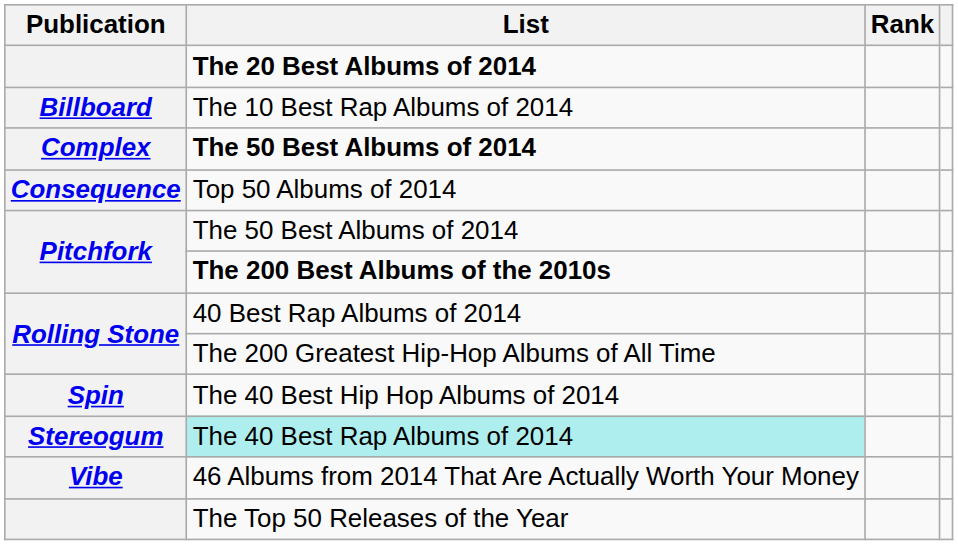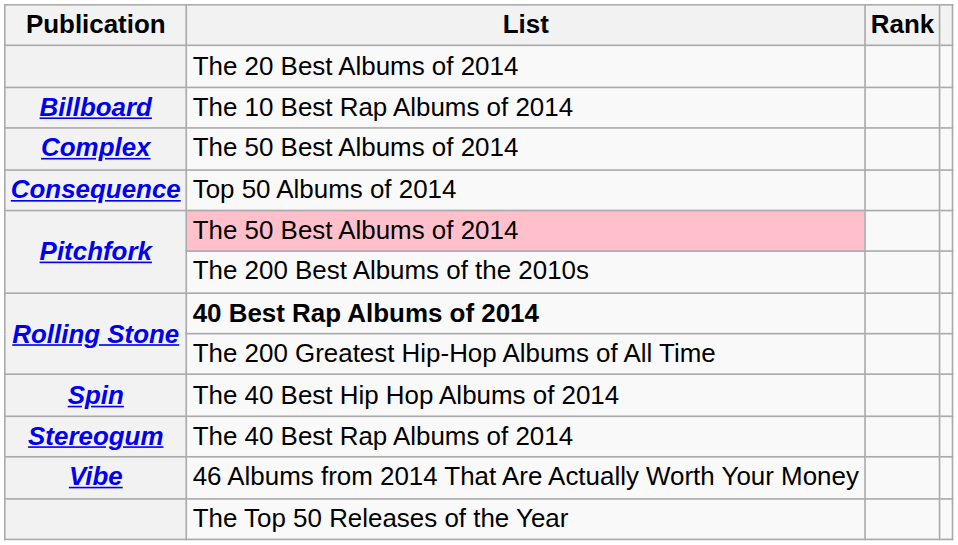(364, 66) bold -> (356, 66) normal
(364, 148) bold -> (356, 148) normal
(356, 230) no background -> (356, 230) pink background
(402, 271) bold -> (391, 271) normal
(357, 312) normal -> (366, 312) bold
(383, 436) paleturquoise background -> (383, 436) no background
